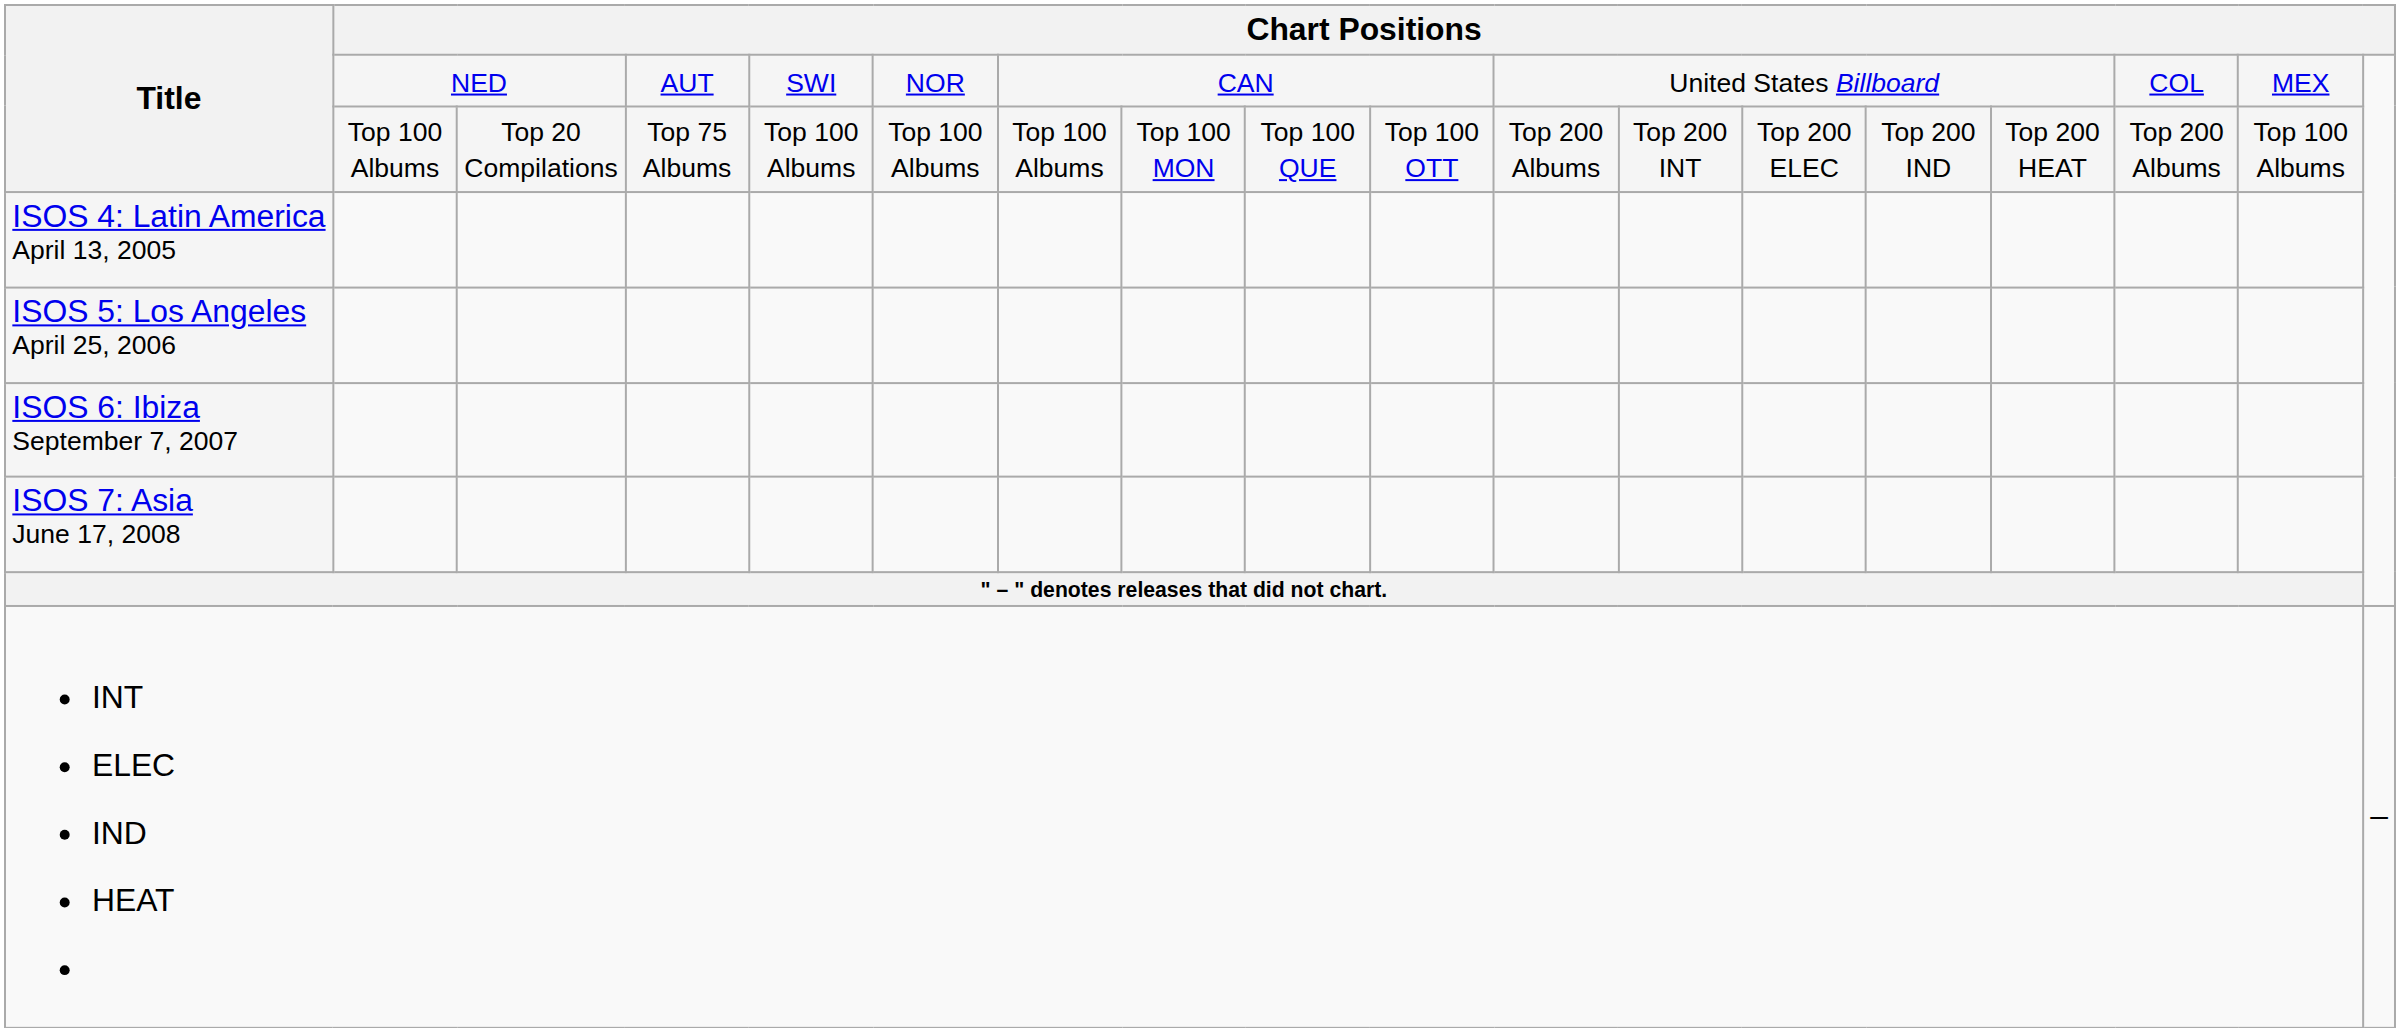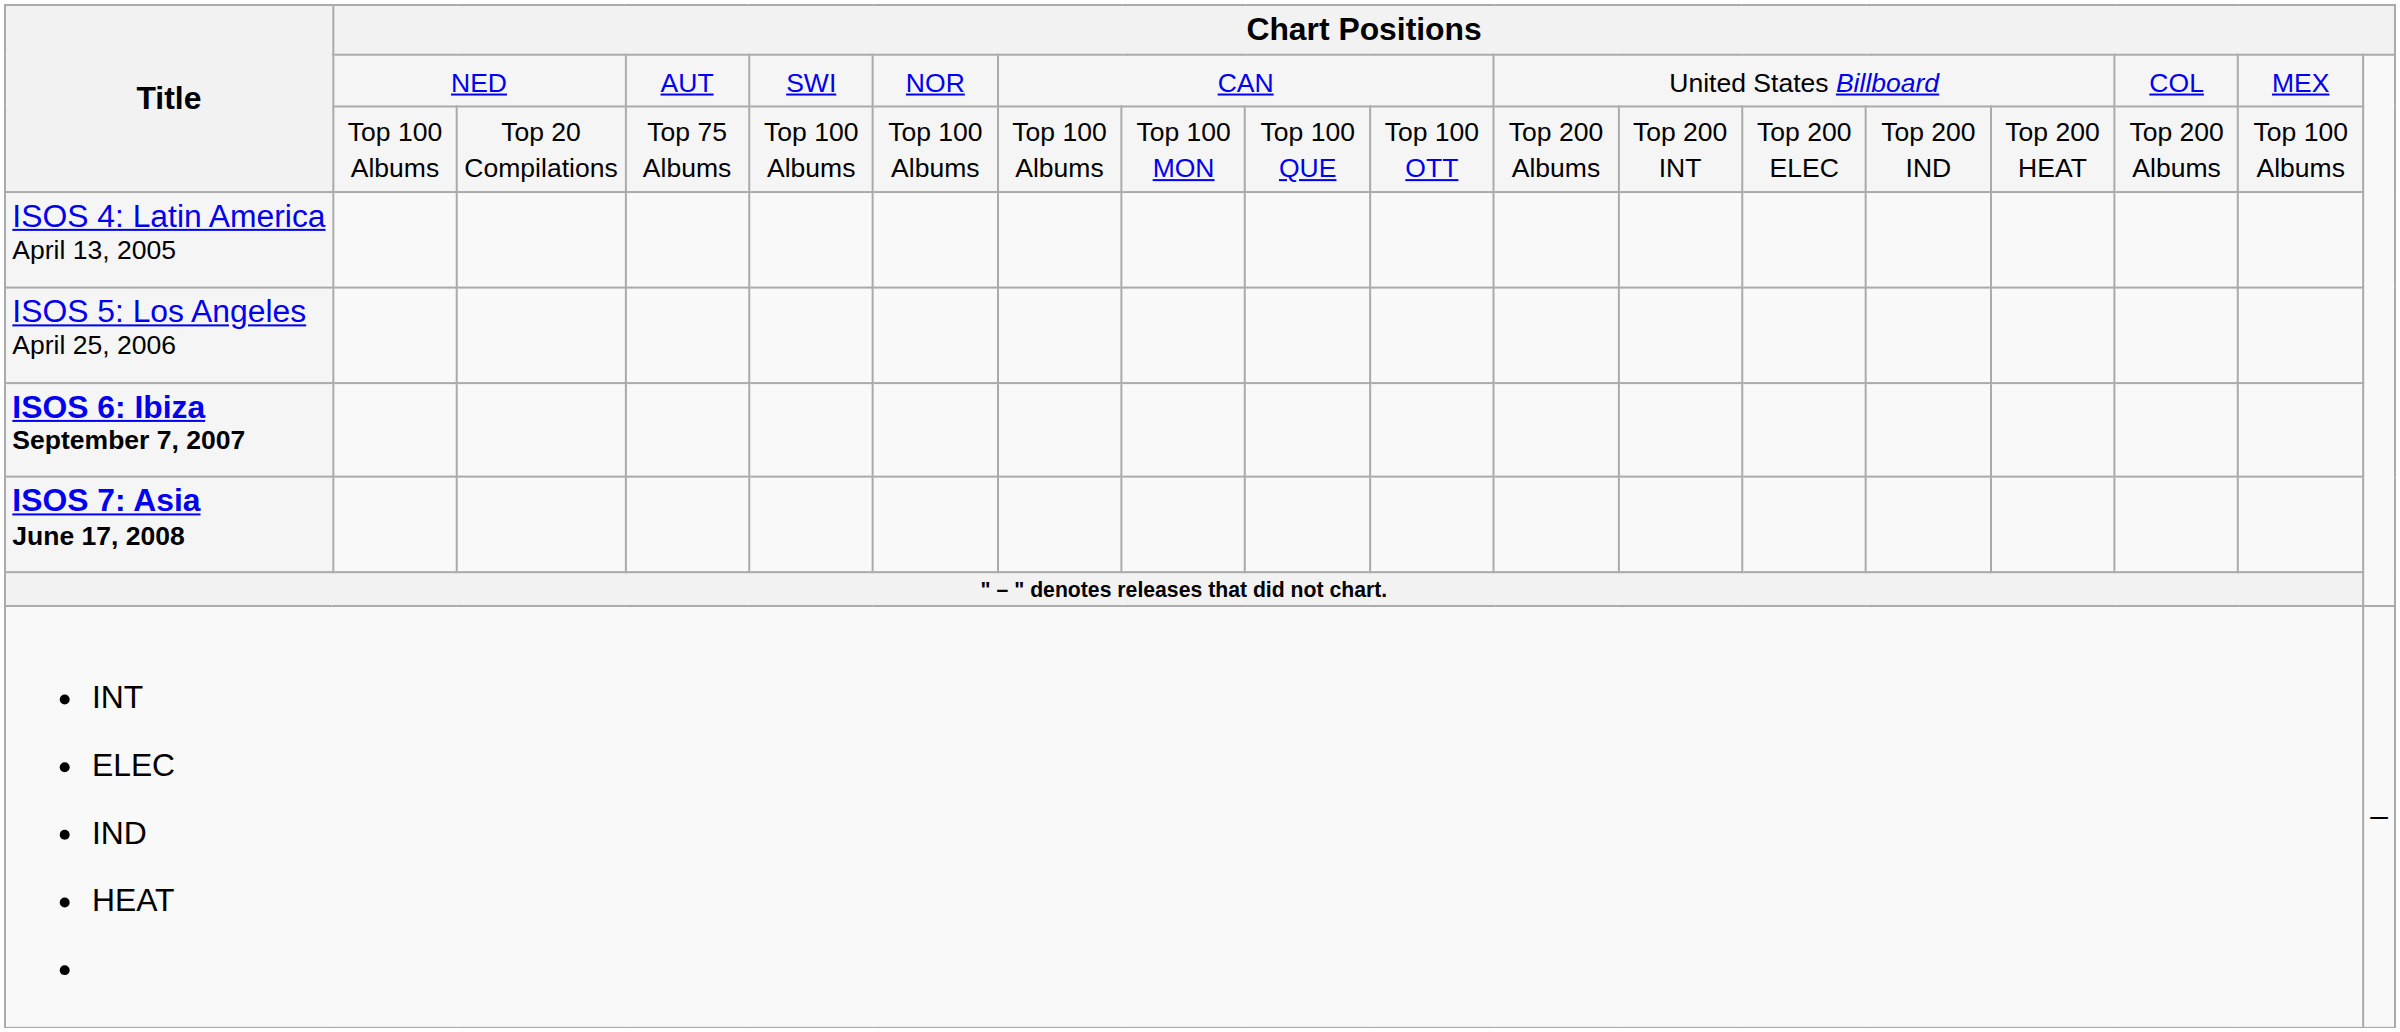(125, 422) normal -> (129, 429) bold
(103, 517) normal -> (106, 524) bold
